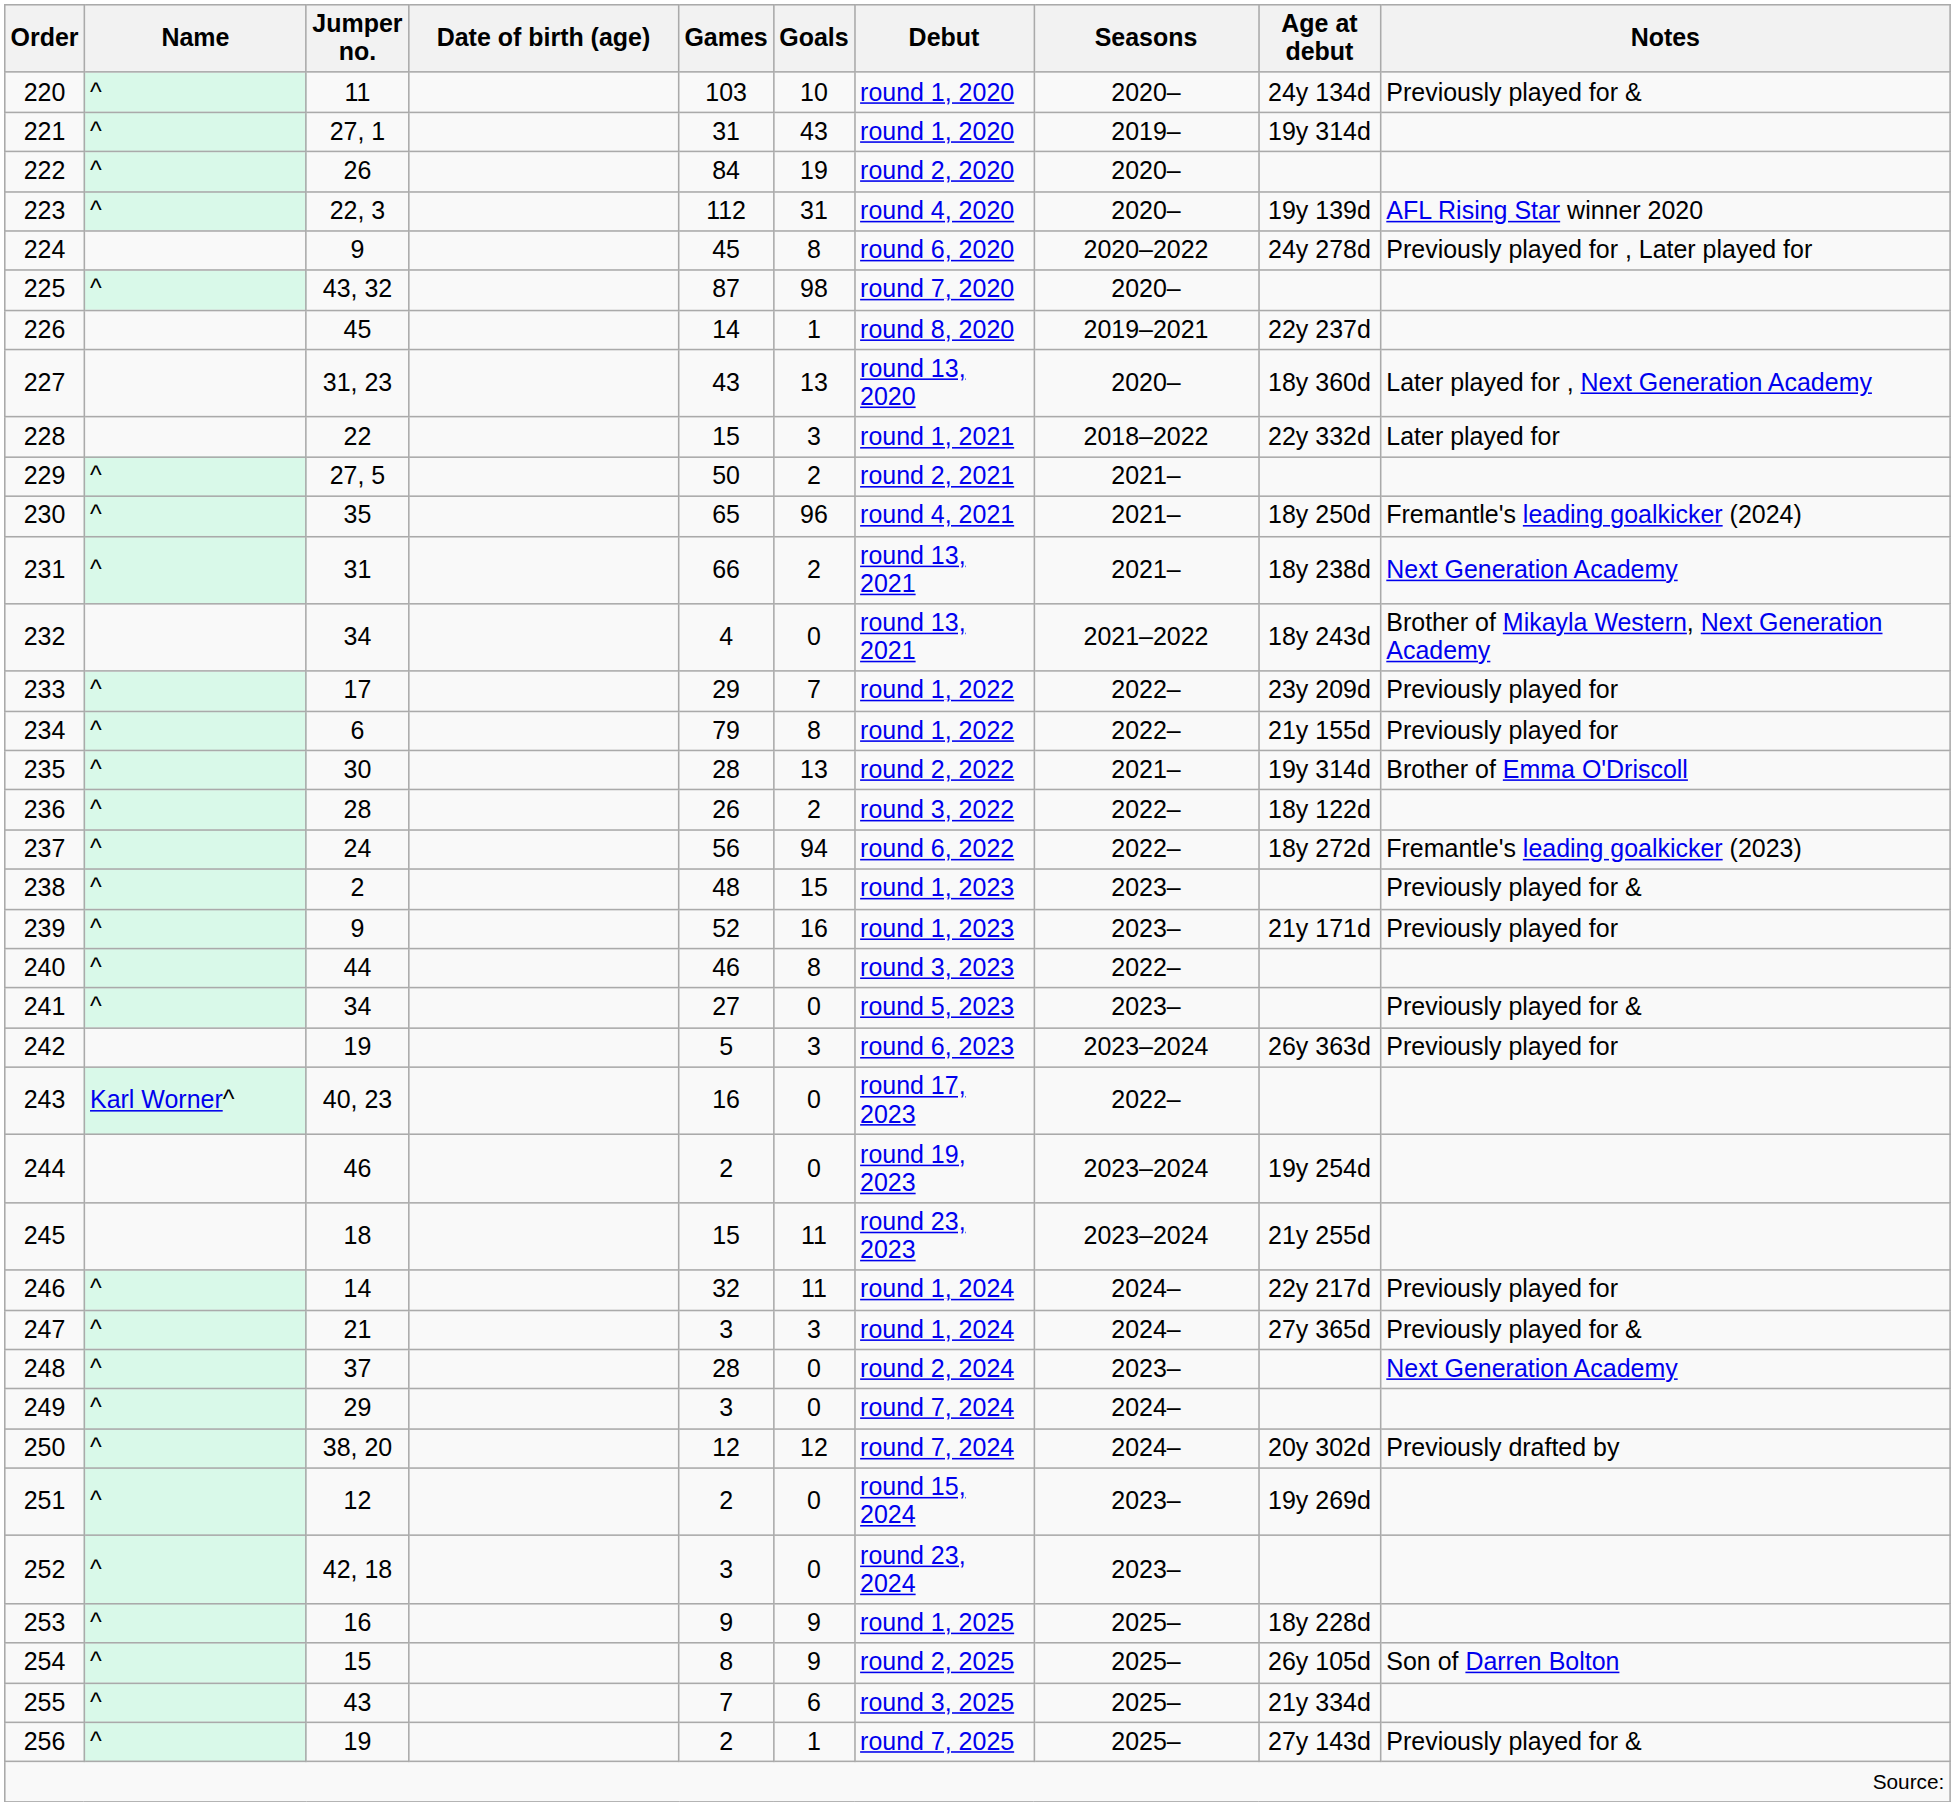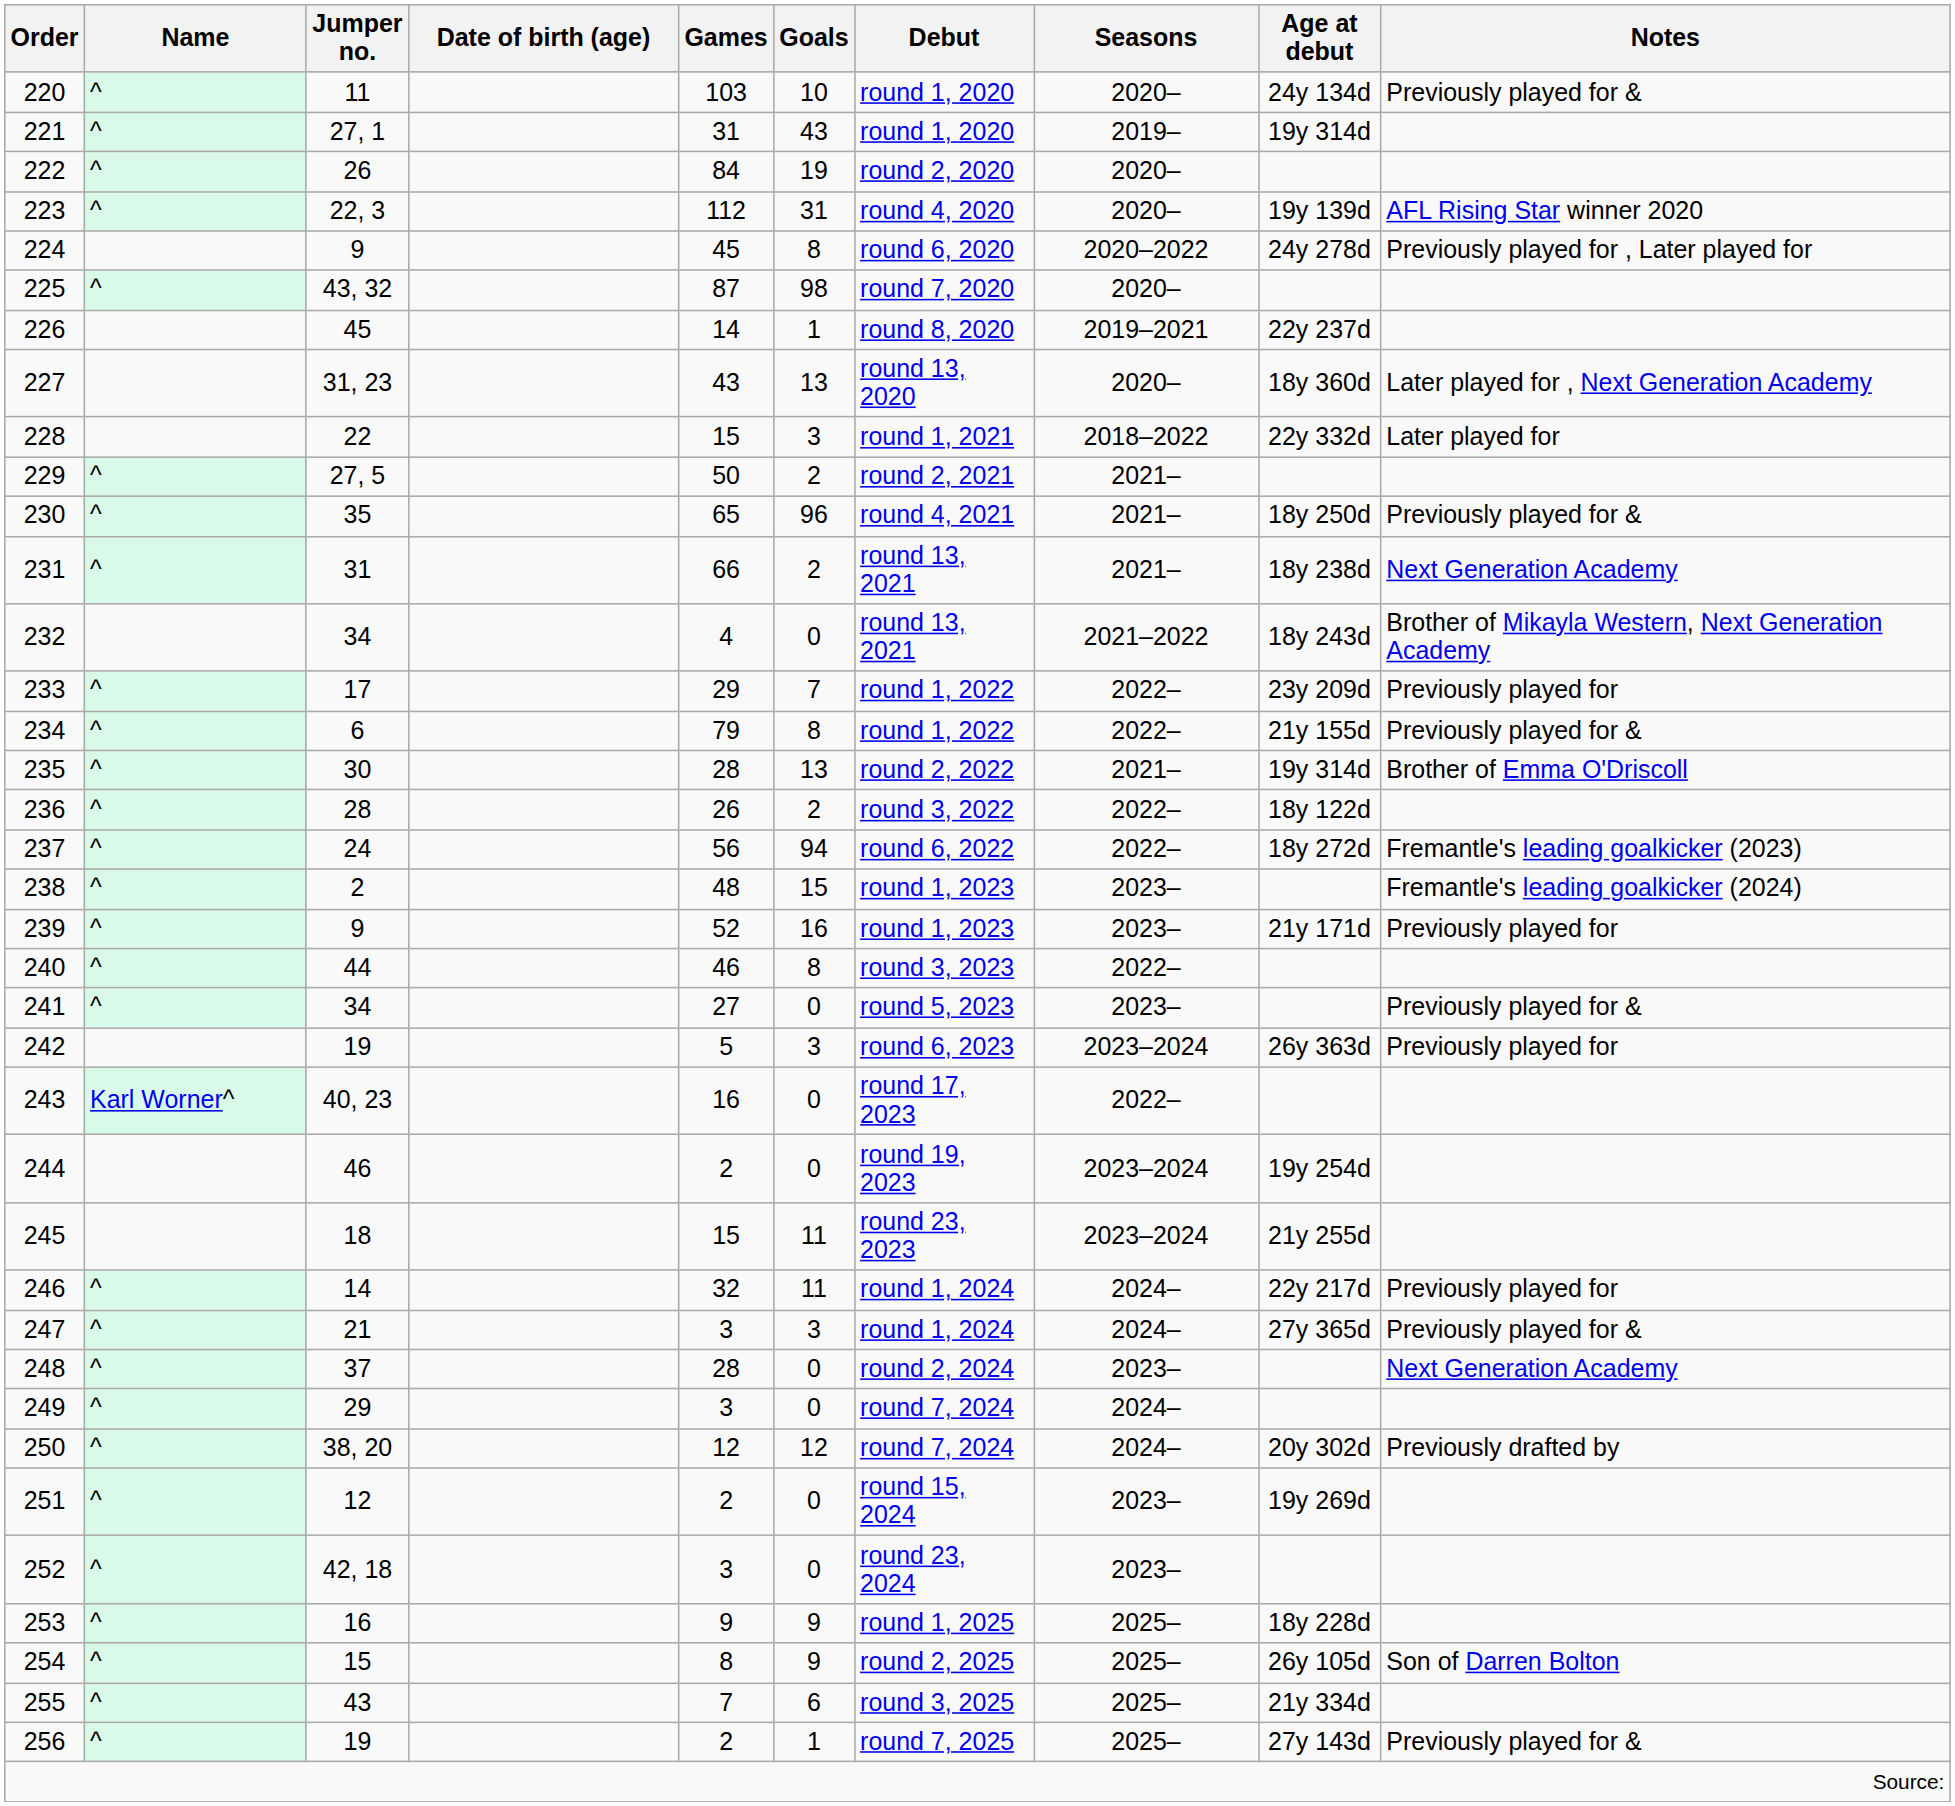(1594, 515) Fremantle's leading goalkicker (2024) -> (1514, 515) Previously played for &
(1502, 730) Previously played for -> (1514, 730) Previously played for &
(1514, 888) Previously played for & -> (1594, 888) Fremantle's leading goalkicker (2024)
